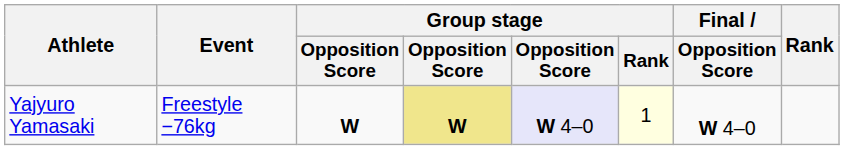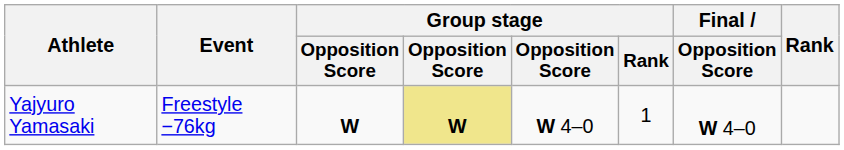(565, 126) lavender background -> (565, 126) no background
(646, 115) lightyellow background -> (646, 115) no background
